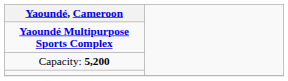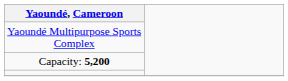(74, 37) bold -> (74, 37) normal
